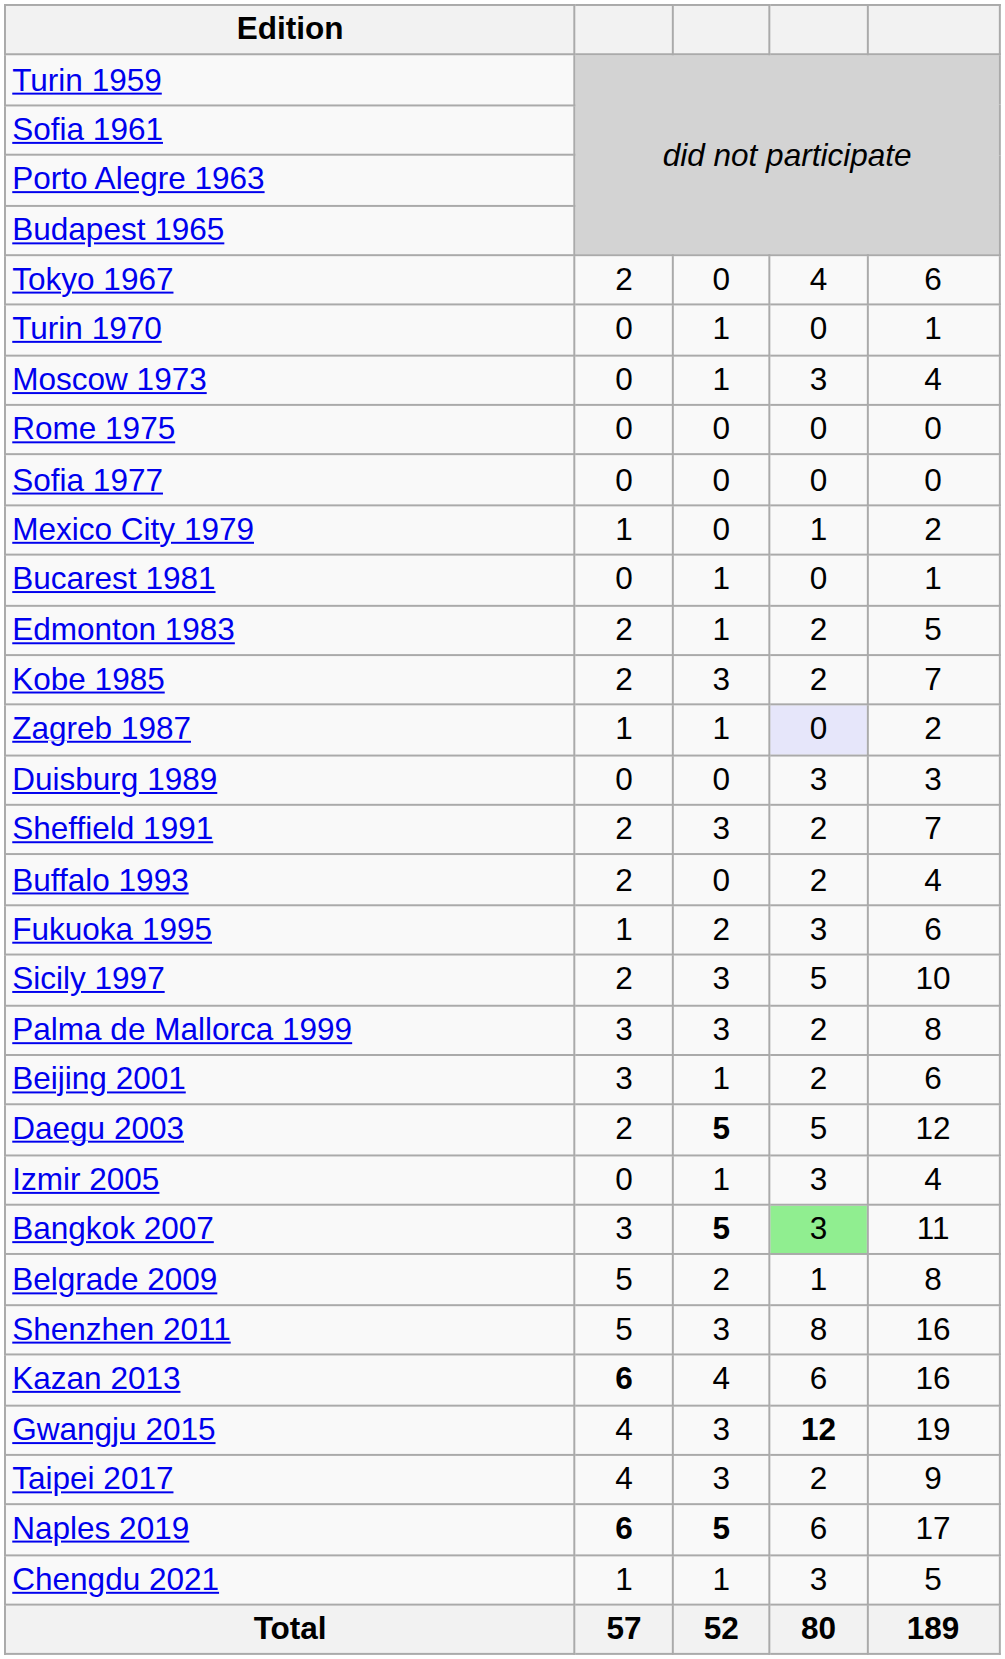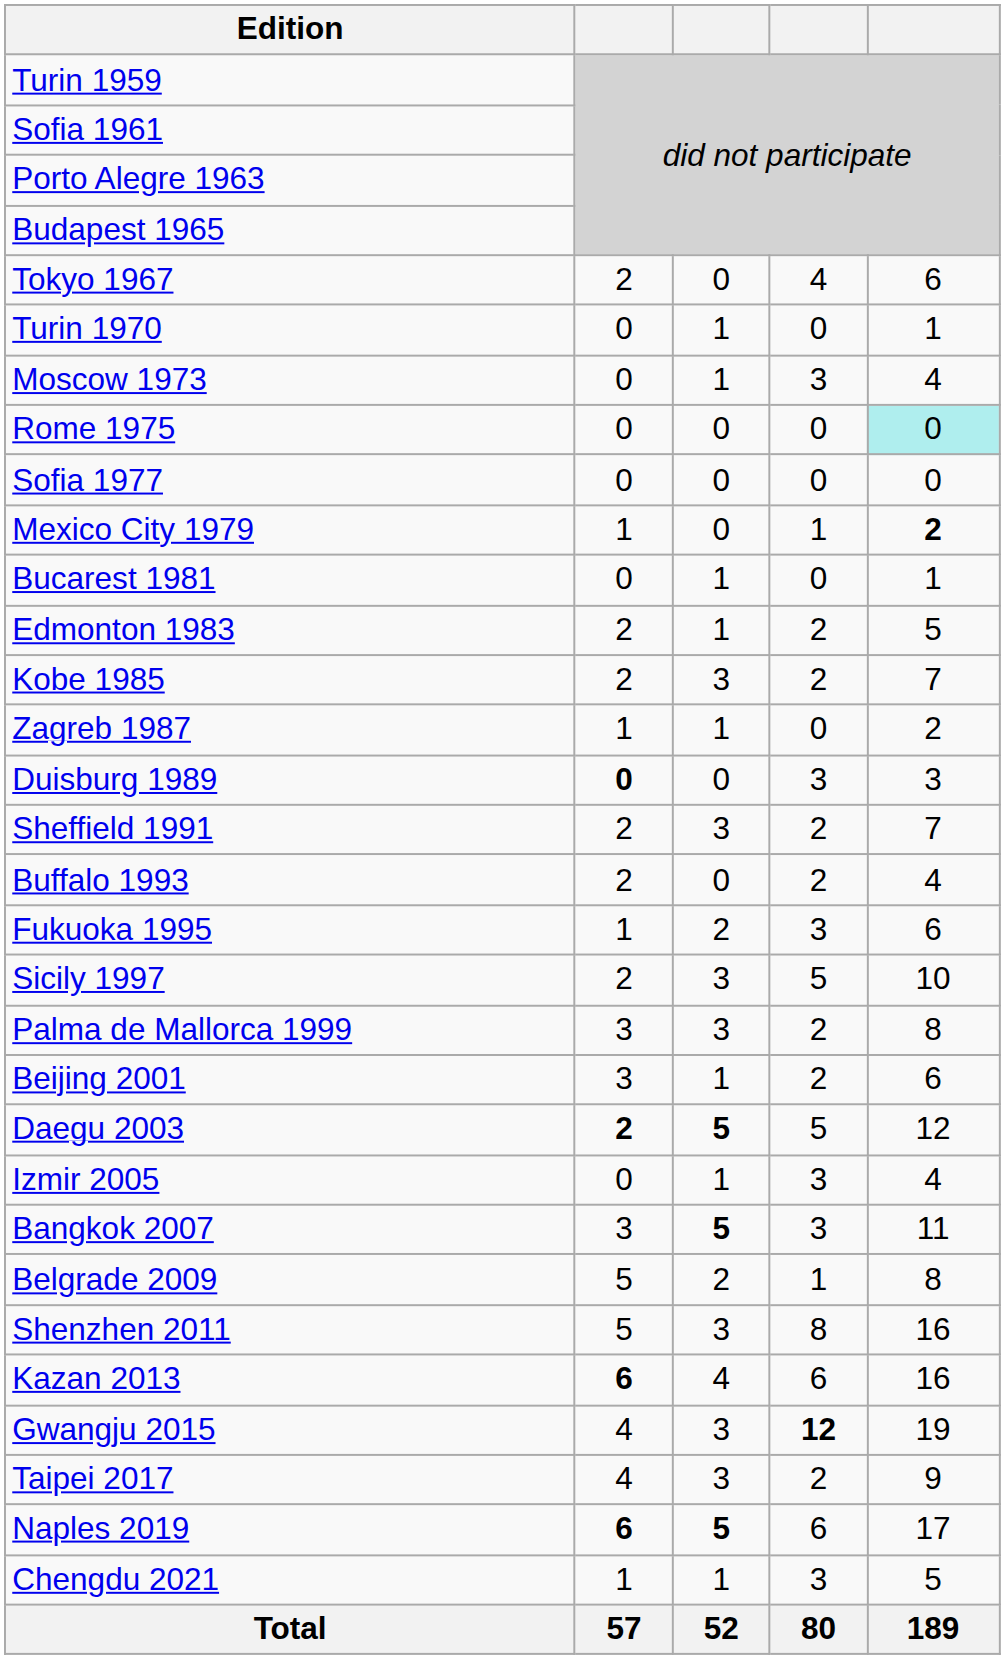(933, 429) no background -> (933, 429) paleturquoise background
(933, 529) normal -> (933, 529) bold
(819, 729) lavender background -> (819, 729) no background
(624, 779) normal -> (624, 779) bold
(624, 1129) normal -> (624, 1129) bold
(819, 1229) lightgreen background -> (819, 1229) no background
